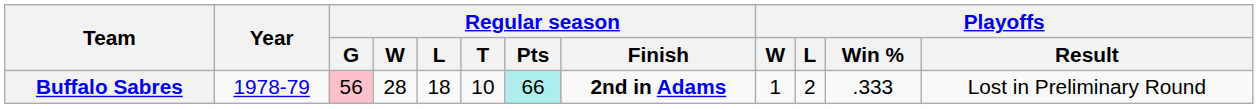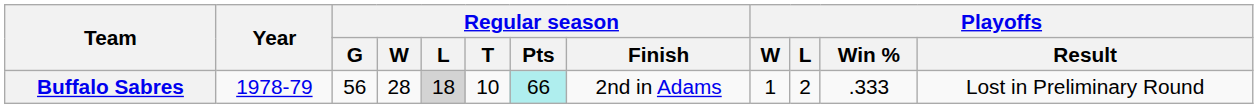(351, 87) pink background -> (355, 87) no background
(439, 87) no background -> (443, 87) lightgrey background
(658, 87) bold -> (659, 87) normal
